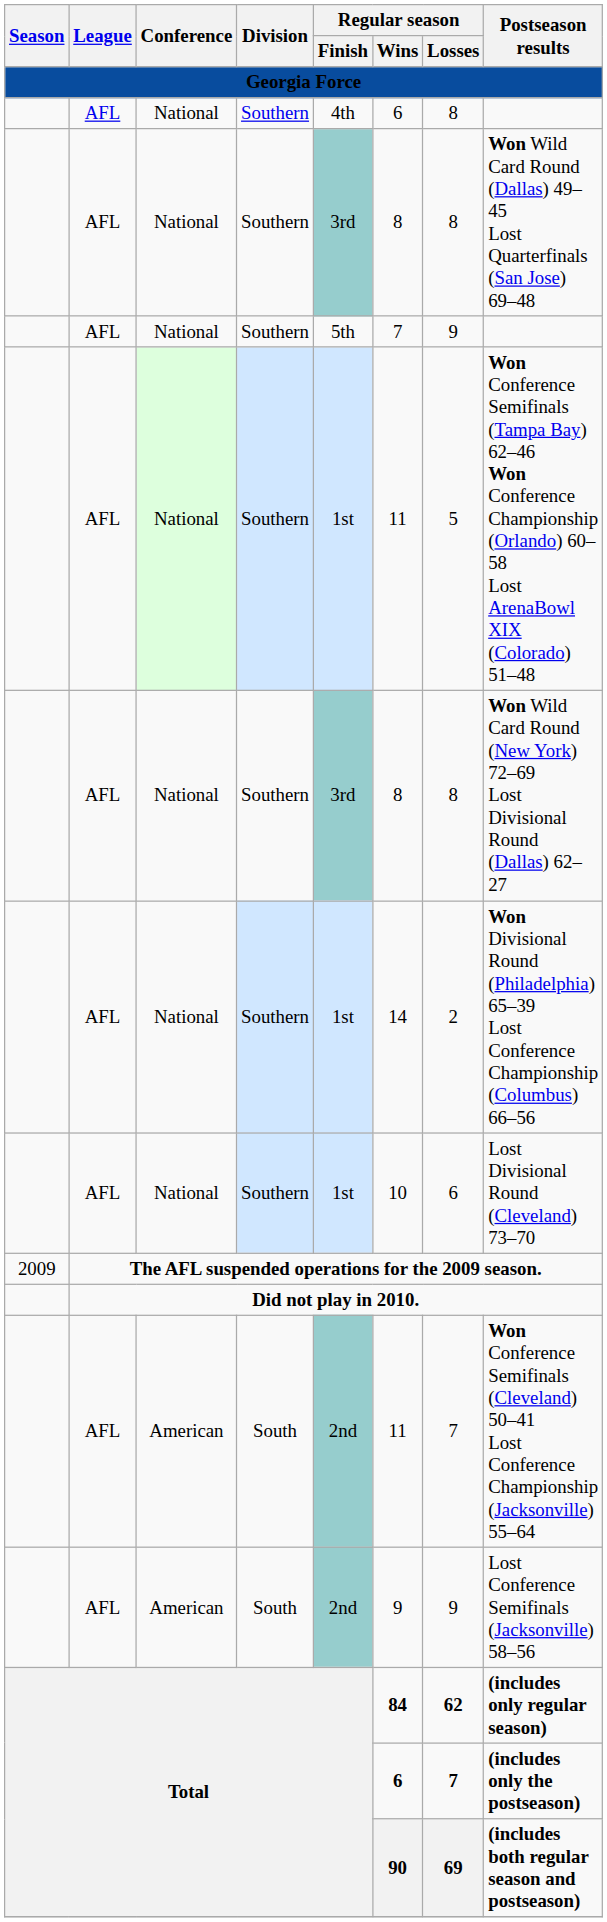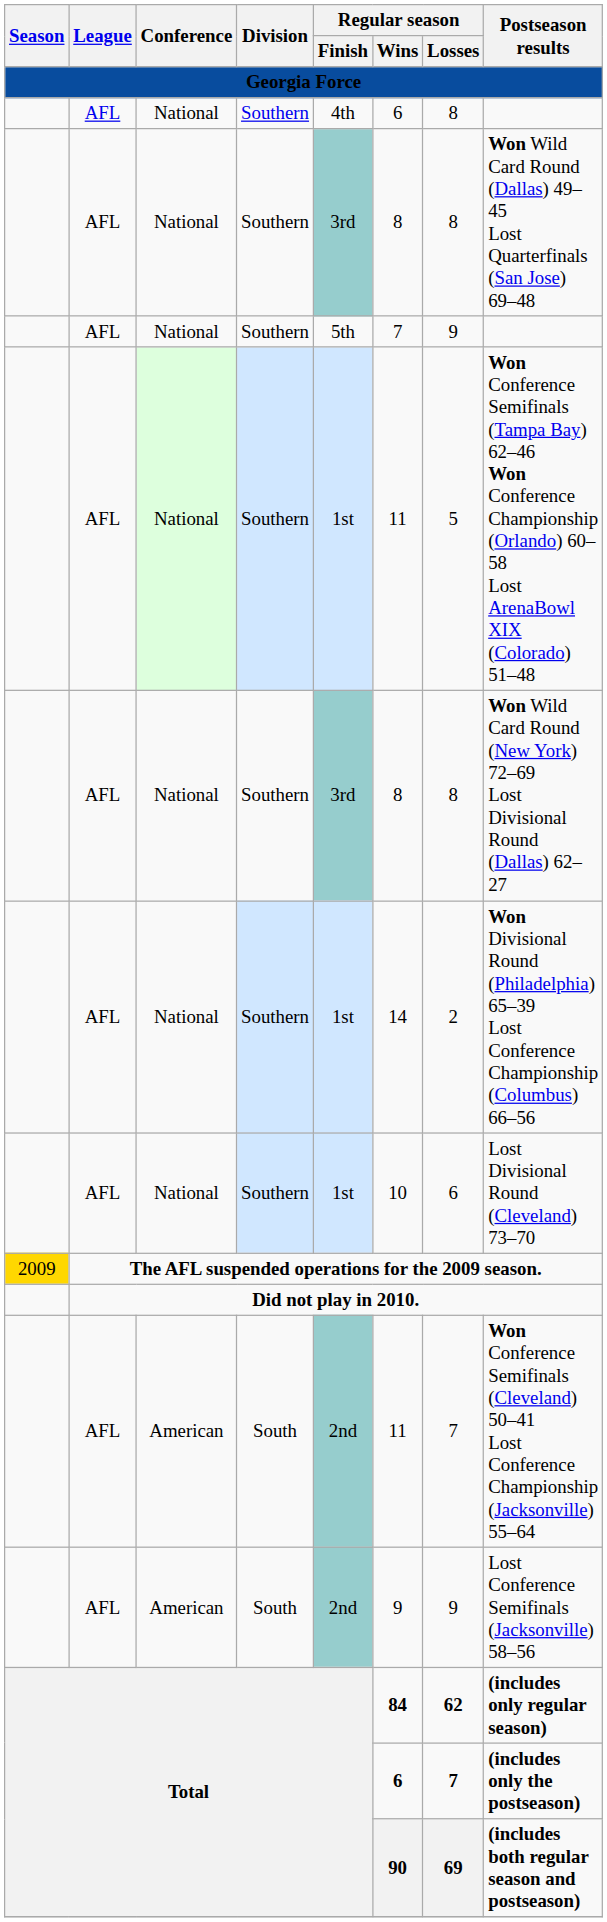(37, 1268) no background -> (37, 1268) gold background
